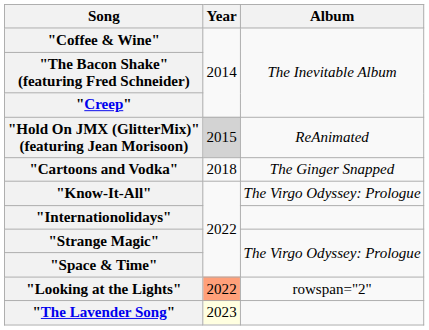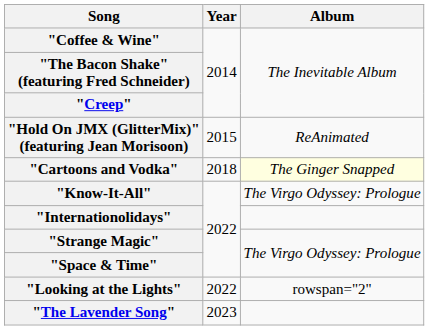(222, 137) lightgrey background -> (222, 137) no background
(332, 169) no background -> (332, 169) lightyellow background
(222, 288) lightsalmon background -> (222, 288) no background
(222, 312) lightyellow background -> (222, 312) no background
